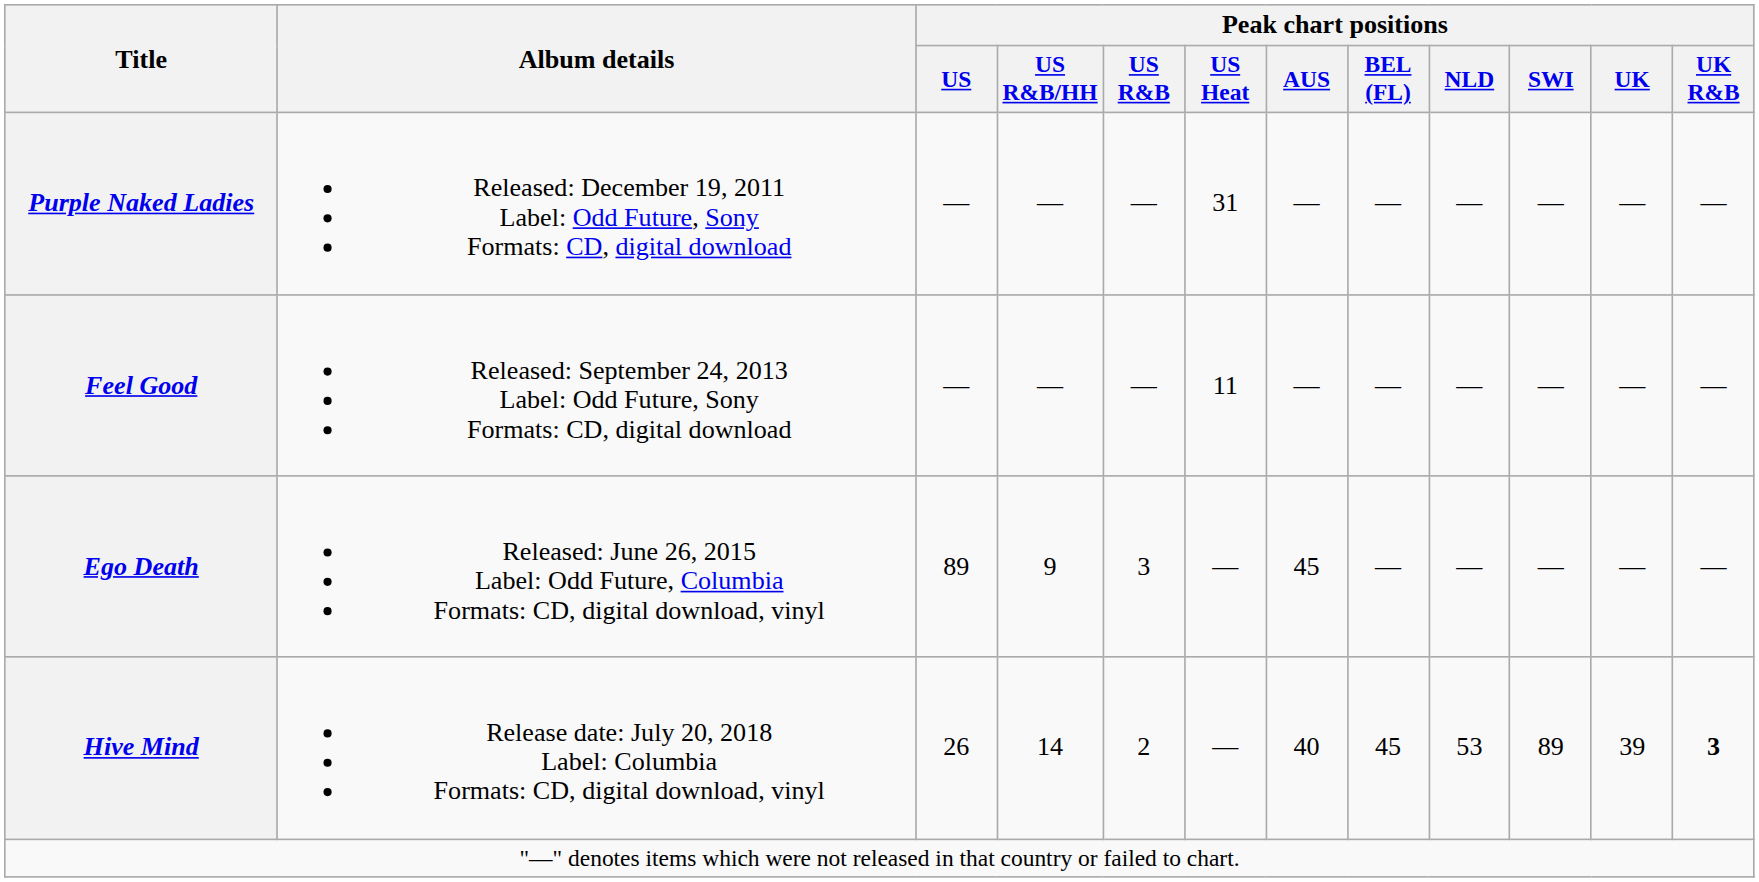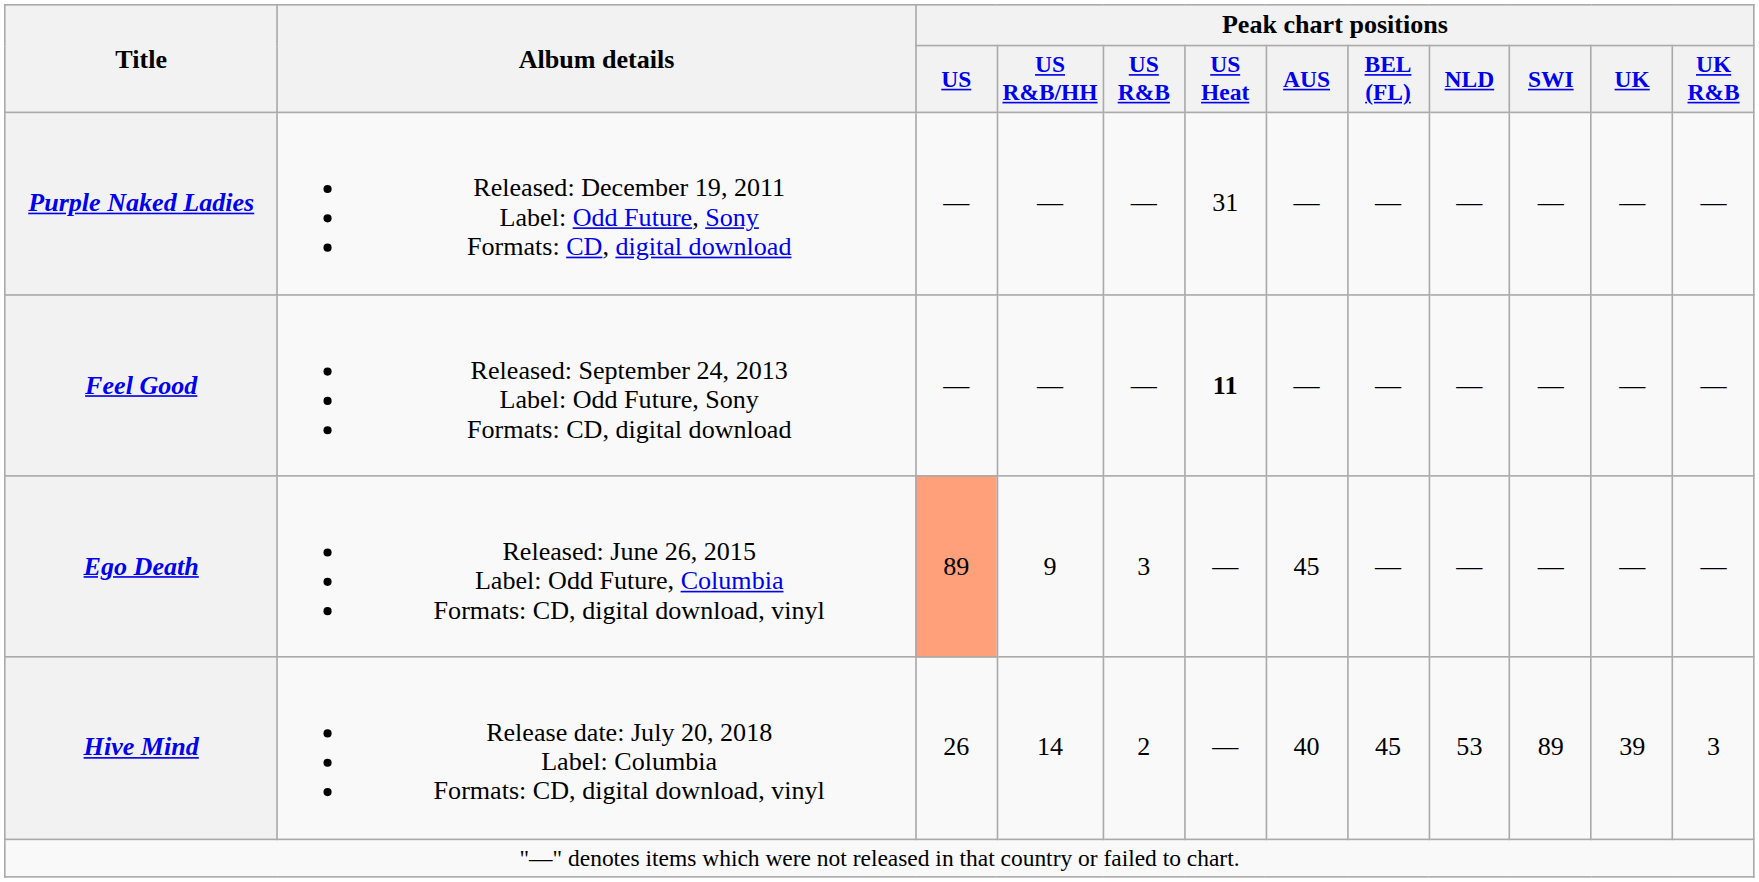(1225, 384) normal -> (1225, 384) bold
(956, 566) no background -> (956, 566) lightsalmon background
(1714, 747) bold -> (1714, 747) normal
